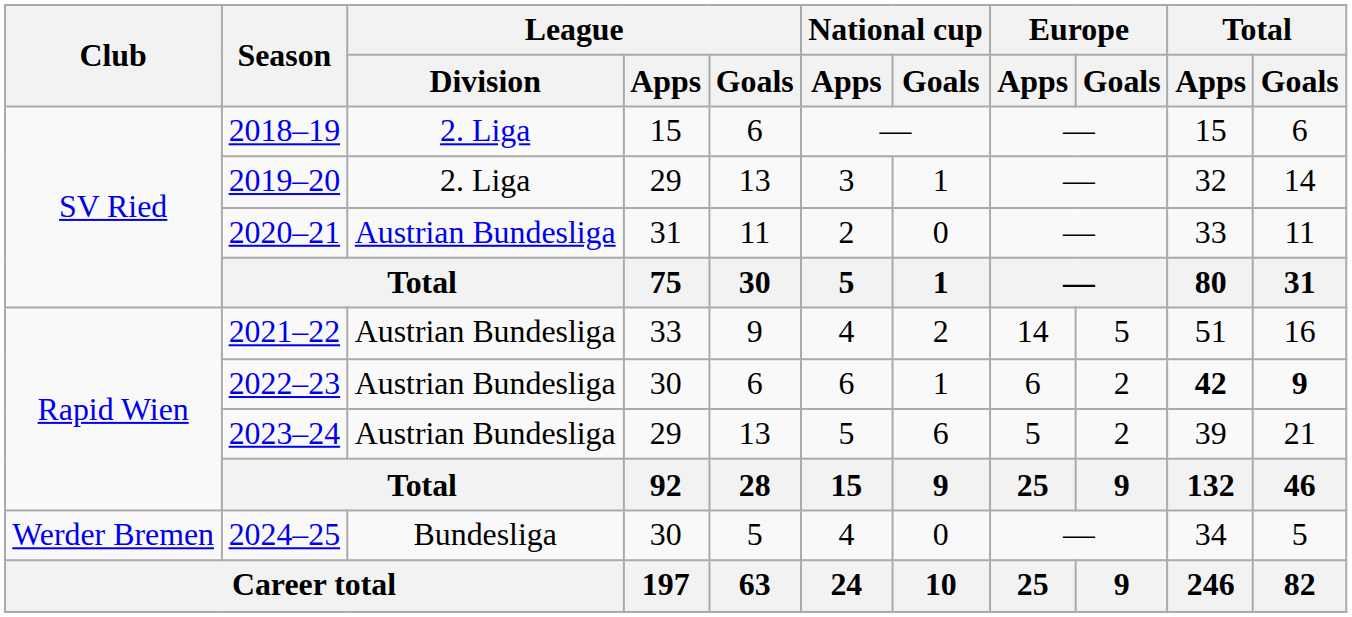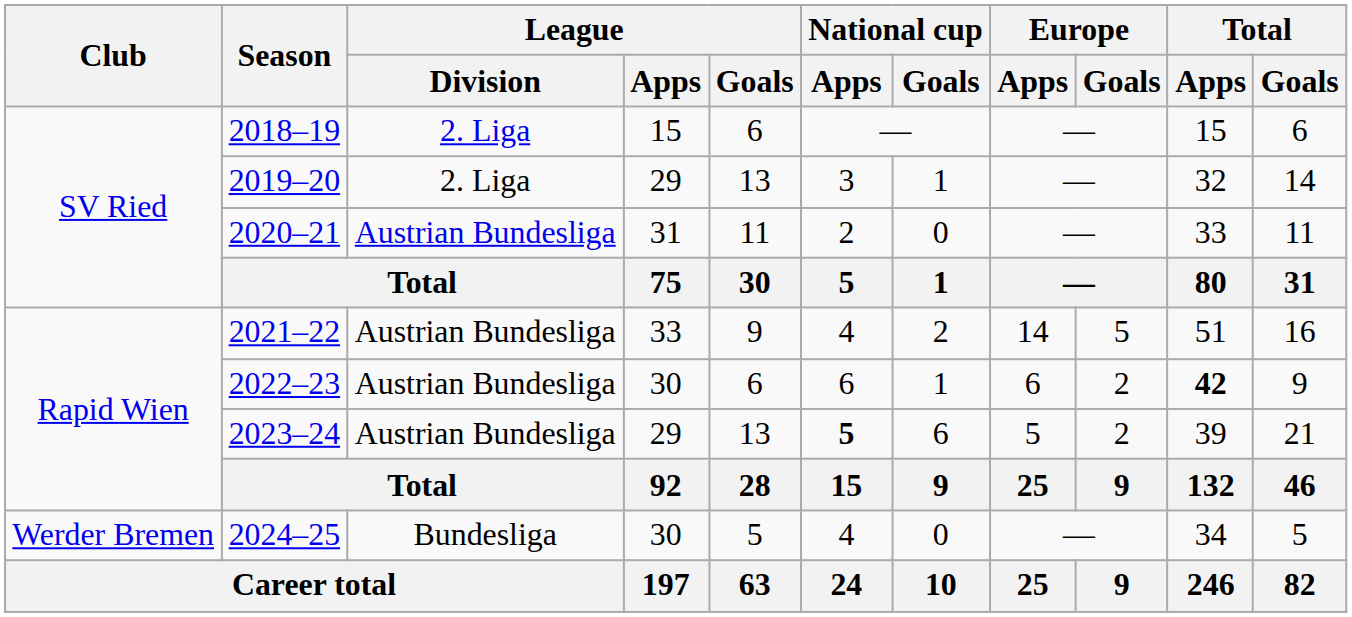(1300, 383) bold -> (1300, 383) normal
(846, 433) normal -> (846, 433) bold
